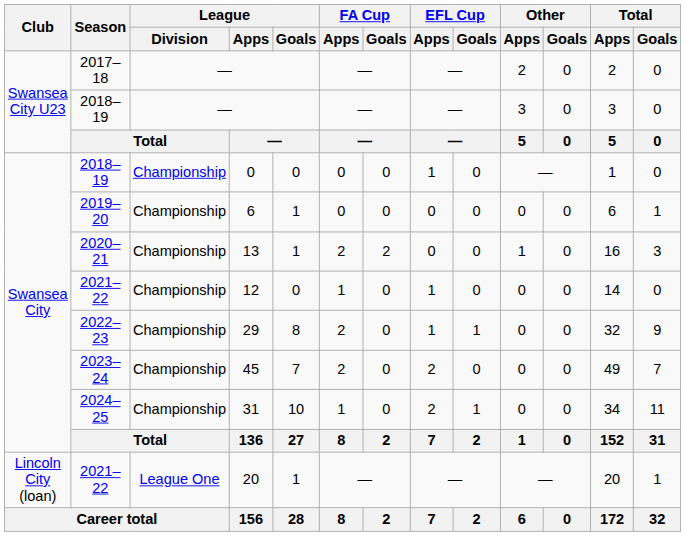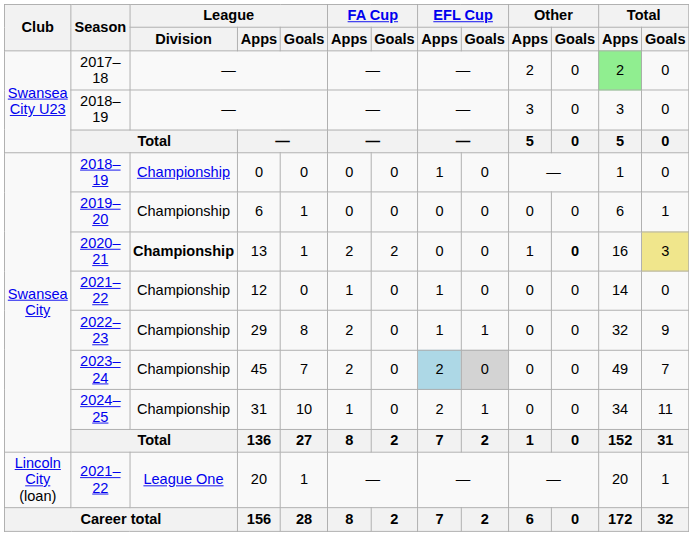(612, 70) no background -> (620, 70) lightgreen background
(179, 251) normal -> (183, 251) bold
(567, 251) normal -> (575, 251) bold
(657, 251) no background -> (665, 251) khaki background
(432, 369) no background -> (440, 369) lightblue background
(477, 369) no background -> (485, 369) lightgrey background
